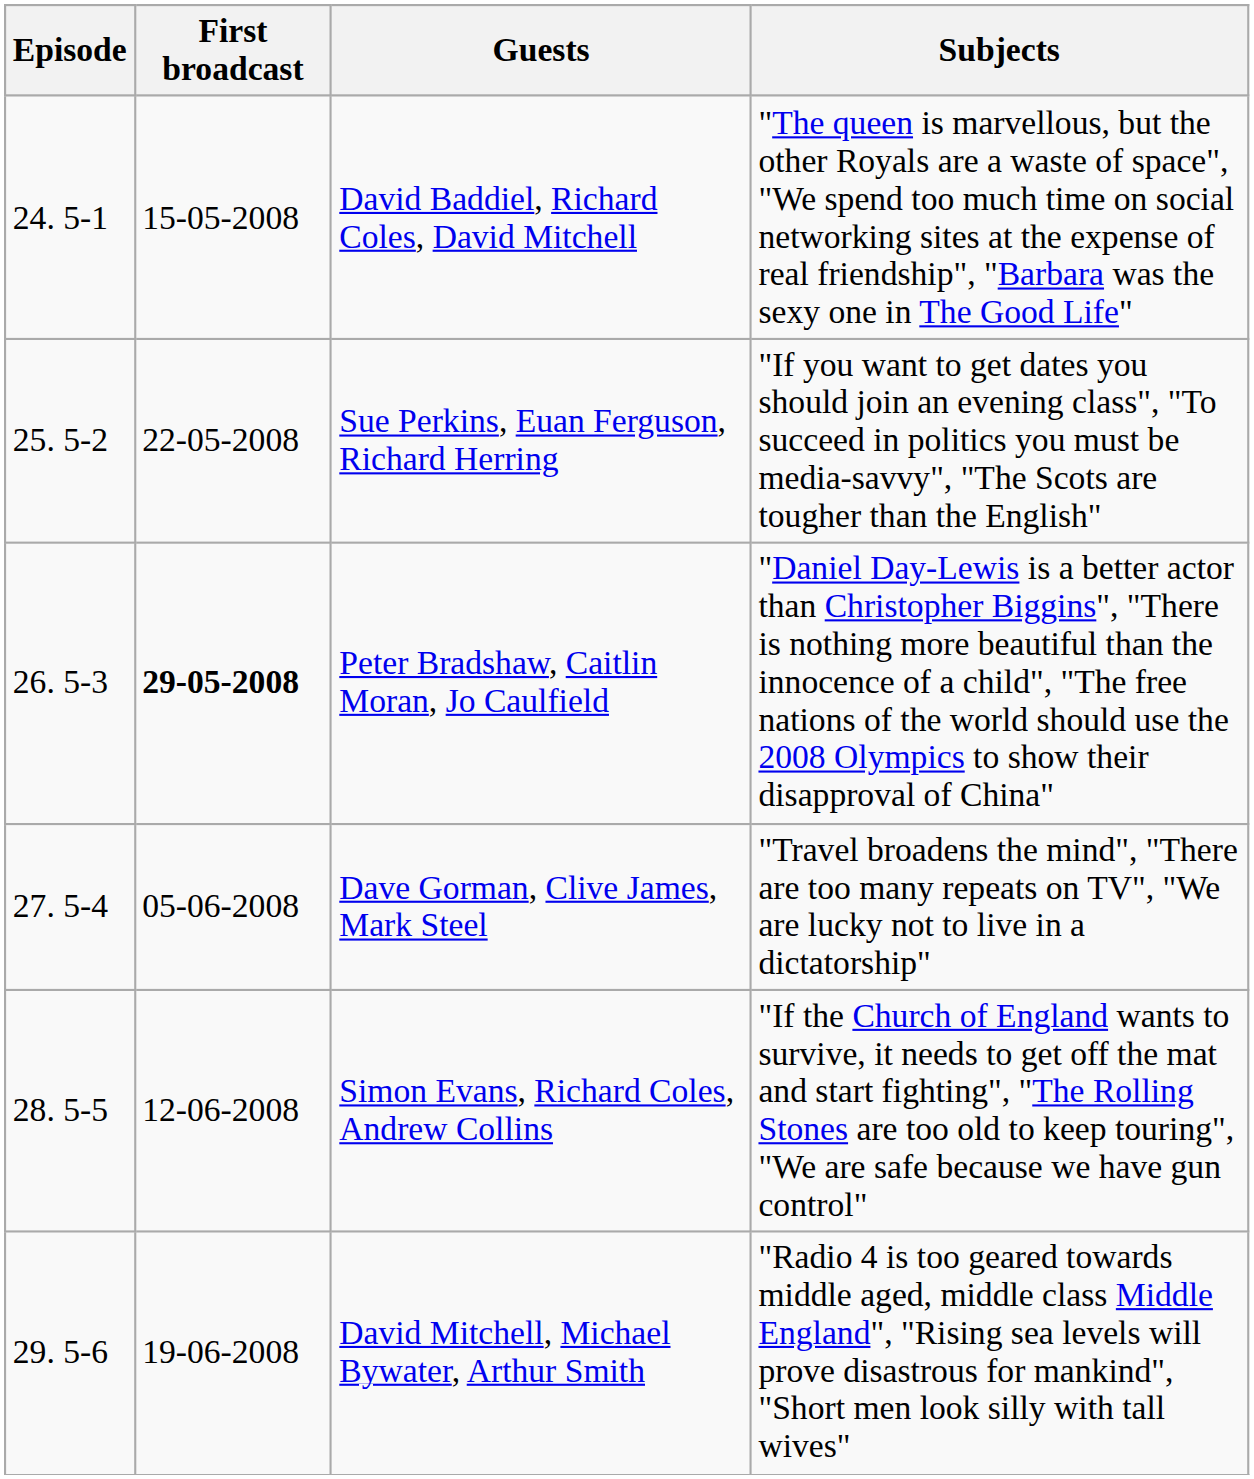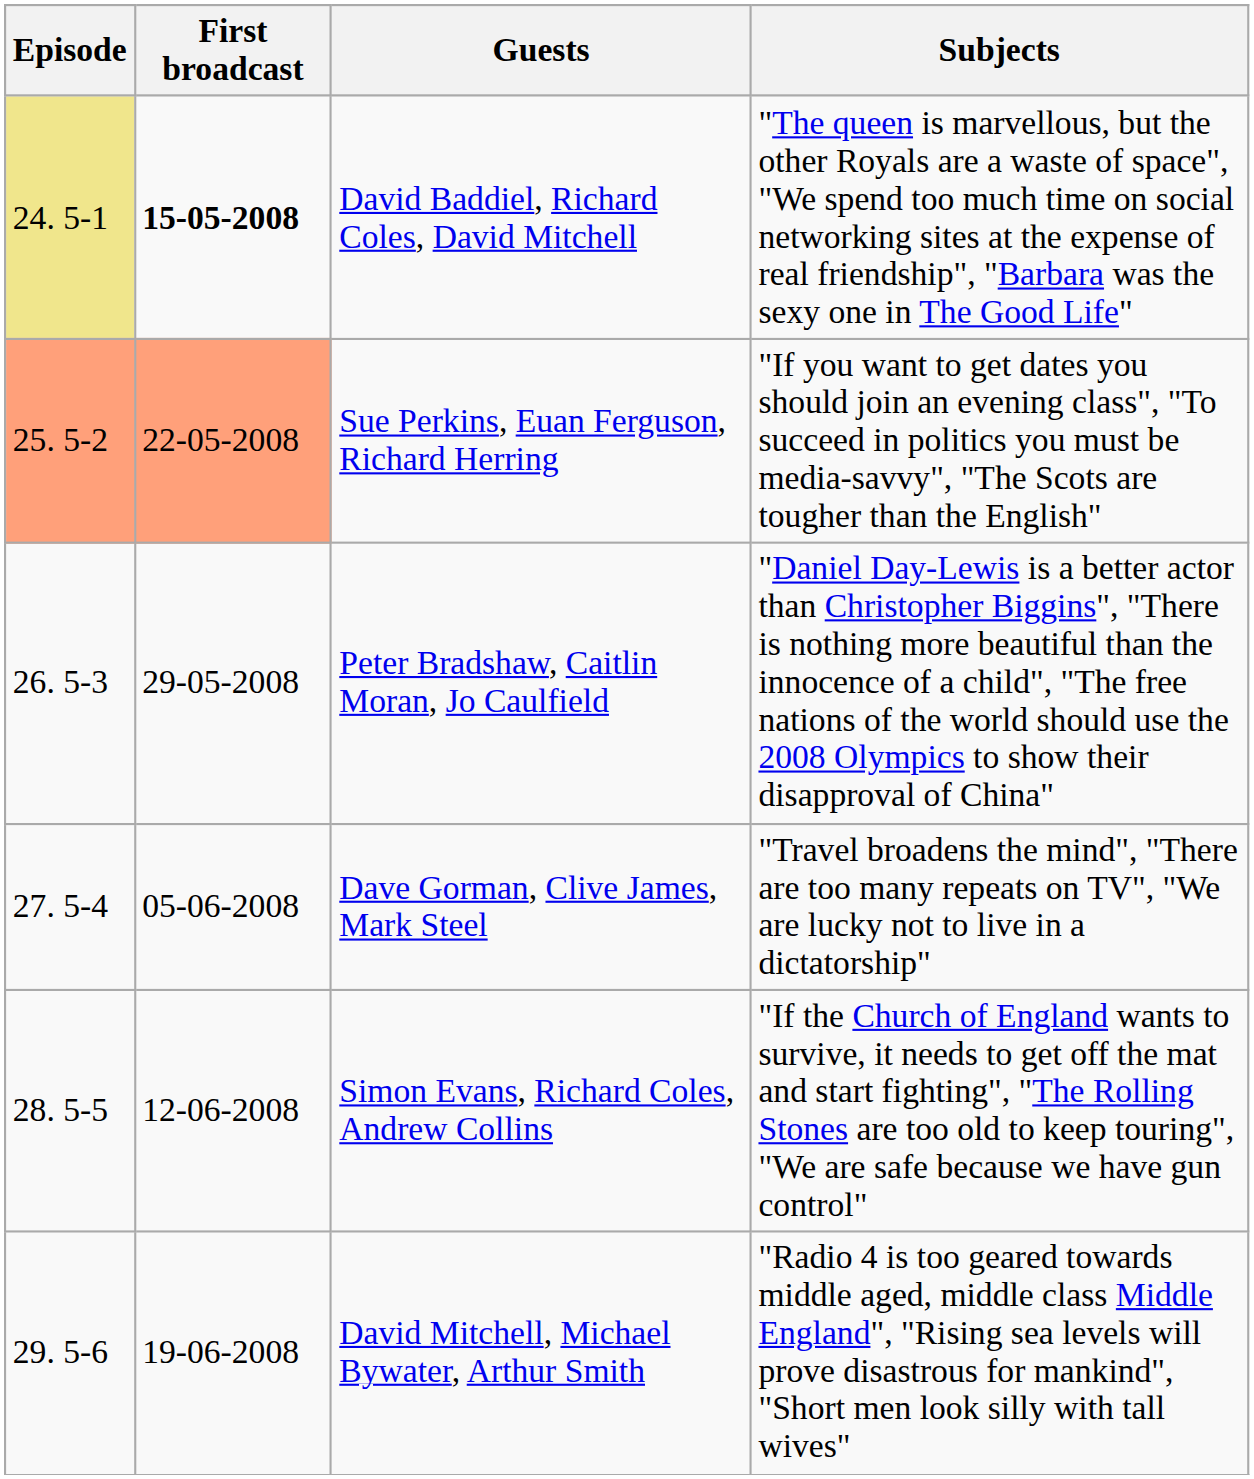(60, 216) no background -> (60, 216) khaki background
(221, 216) normal -> (221, 216) bold
(60, 440) no background -> (60, 440) lightsalmon background
(221, 440) no background -> (221, 440) lightsalmon background
(221, 682) bold -> (221, 682) normal
